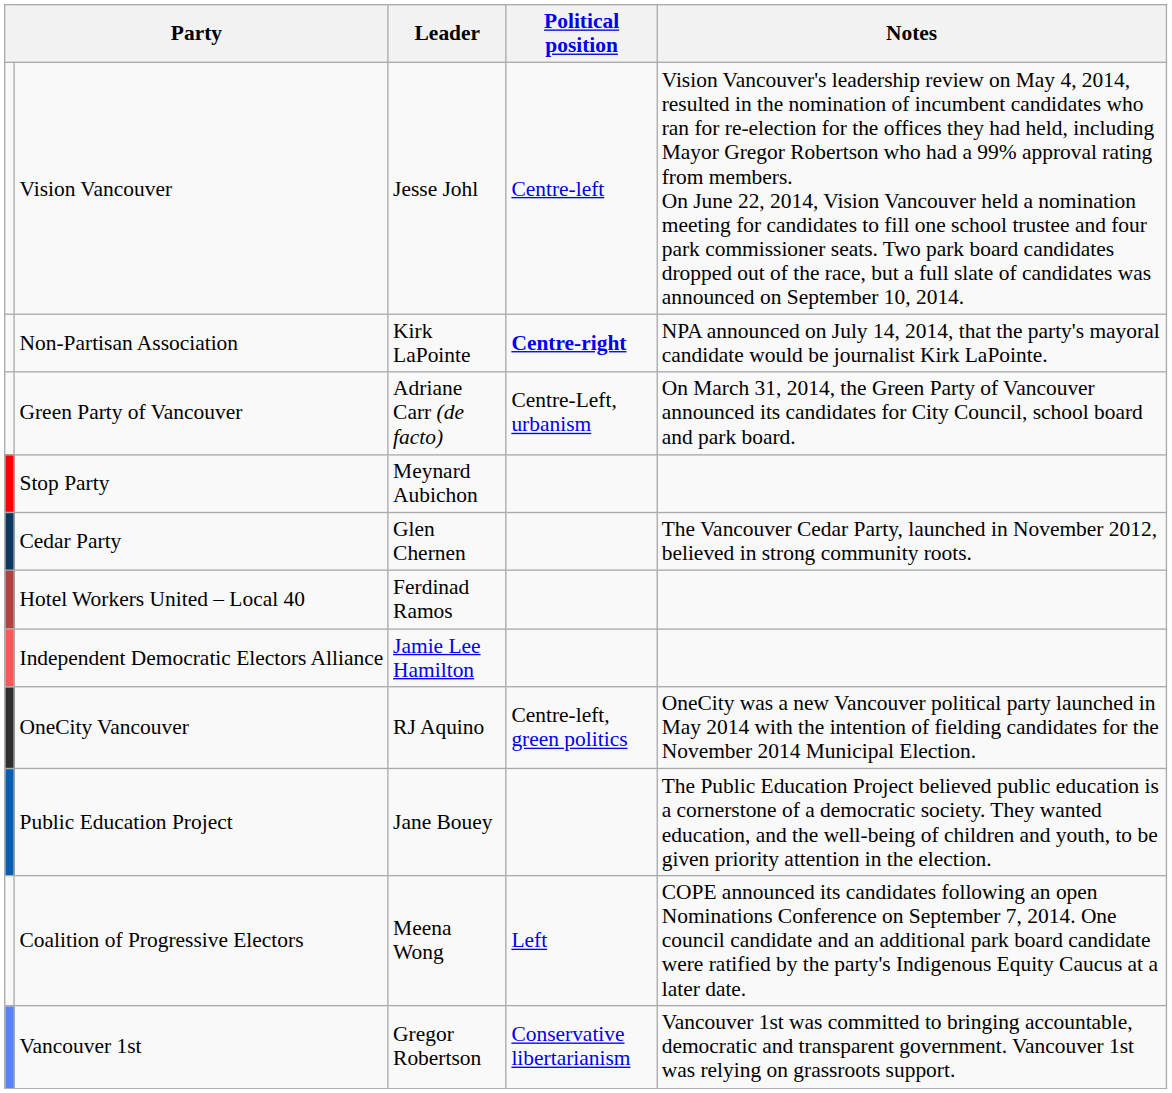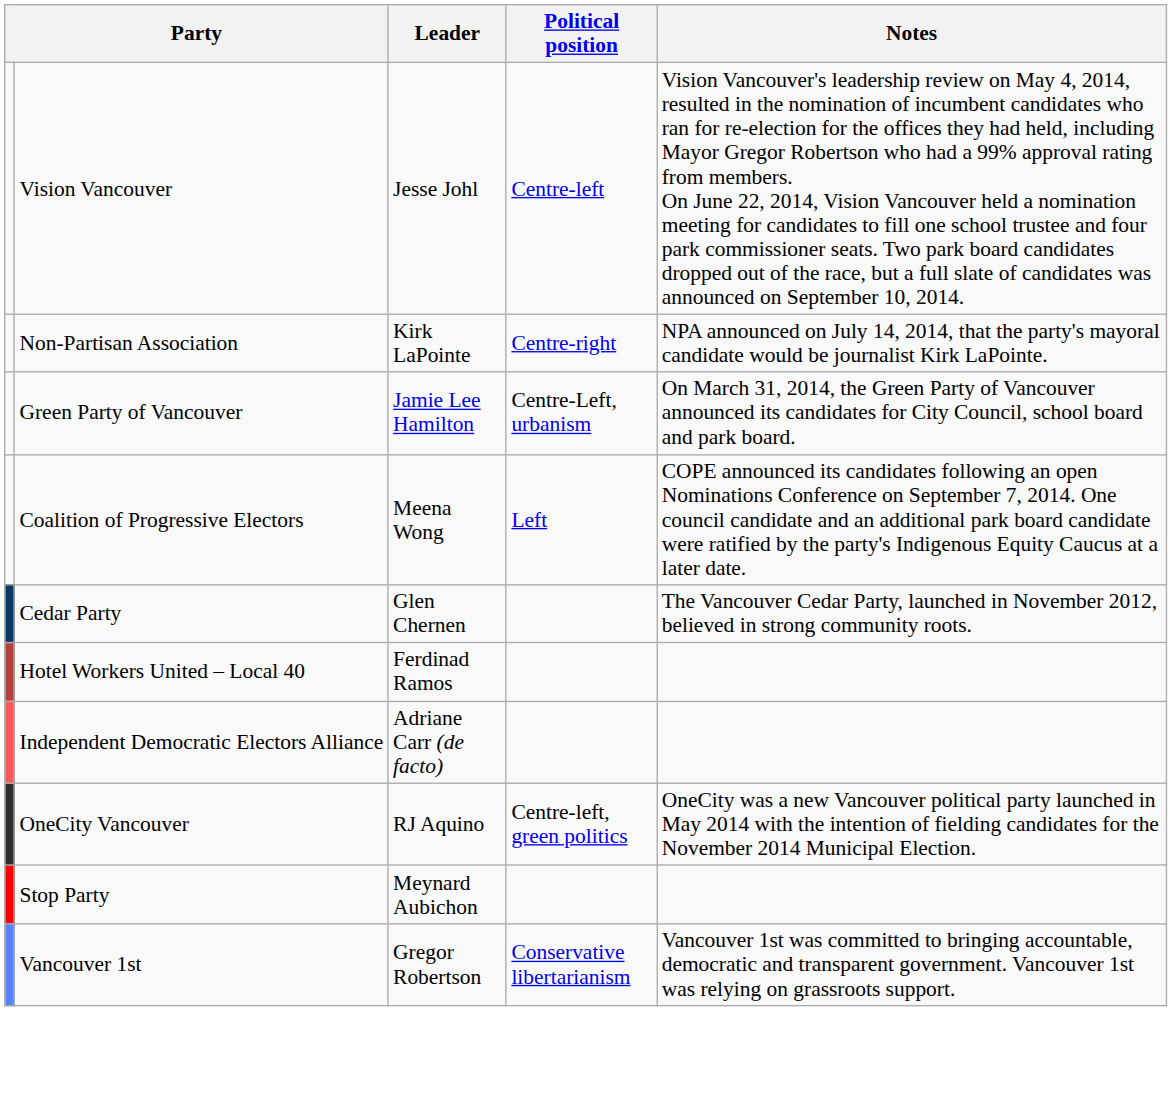(569, 342) bold -> (564, 342) normal
(429, 412) Adriane Carr (de facto) -> (437, 412) Jamie Lee Hamilton
rows swapped: (162, 940) <-> (64, 483)
(437, 657) Jamie Lee Hamilton -> (429, 741) Adriane Carr (de facto)
- row: (126, 821)
